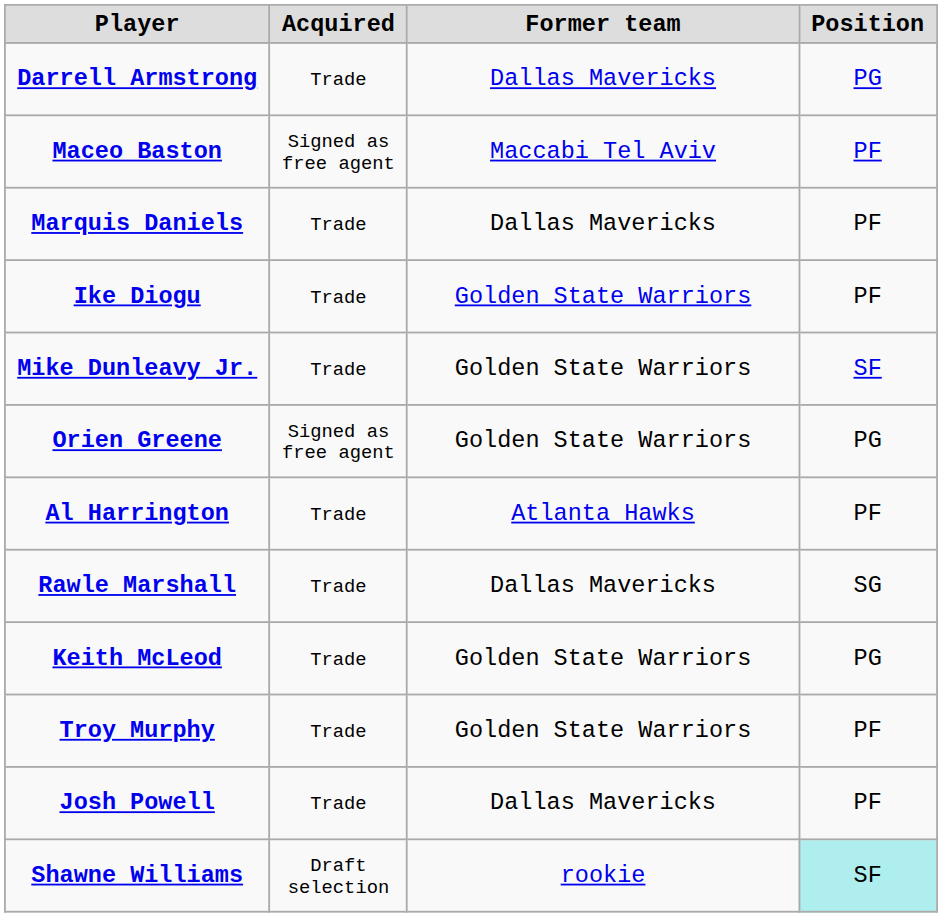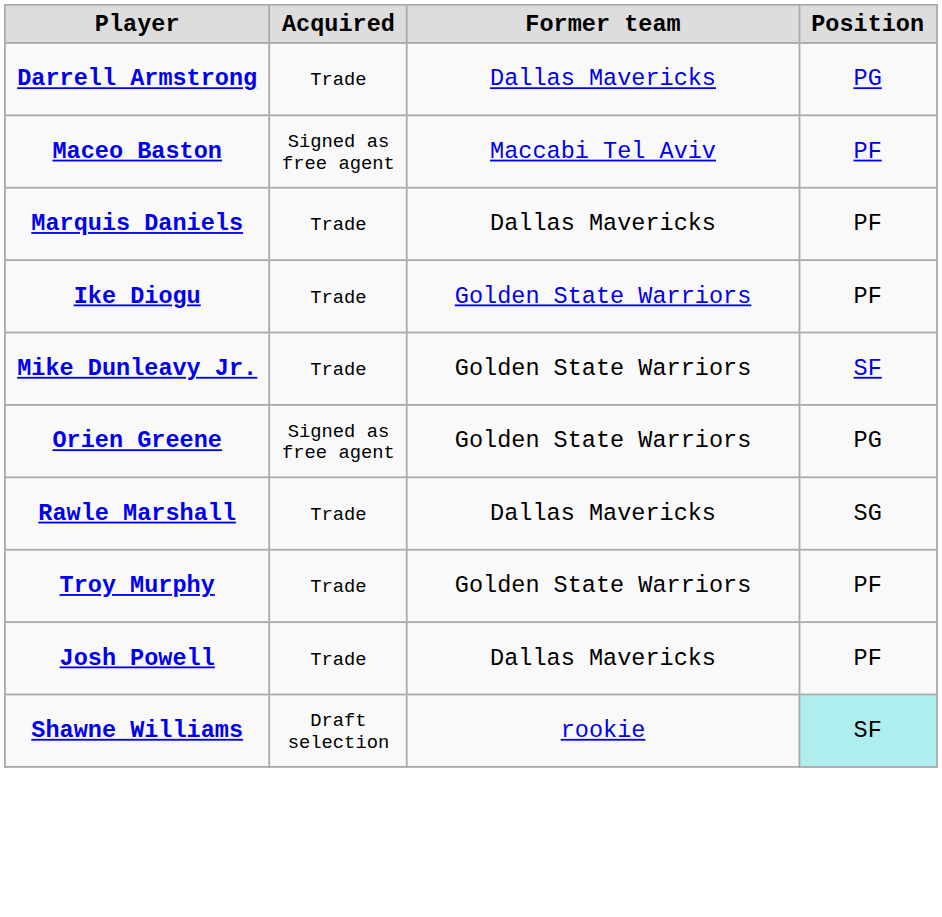- row: (137, 514)
- row: (137, 659)
